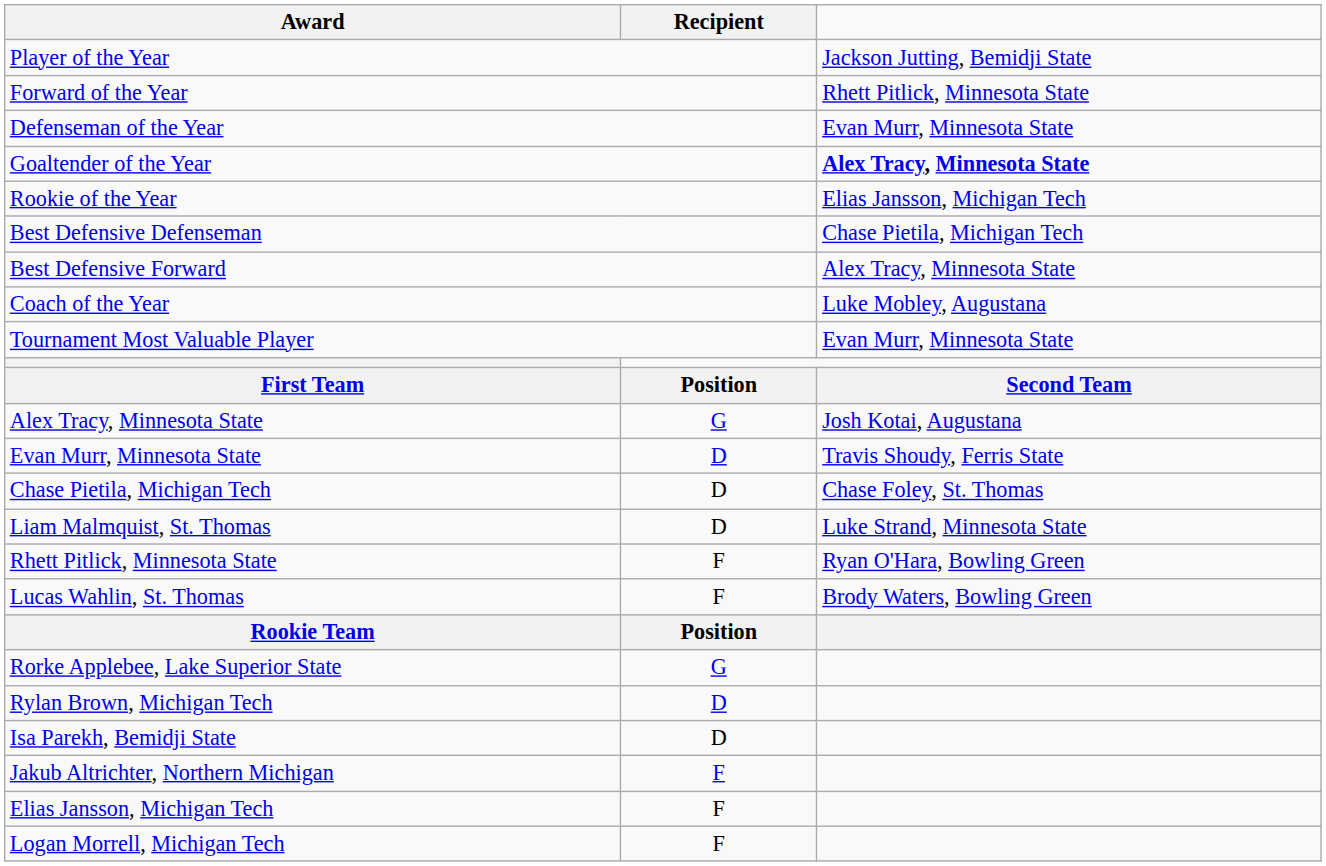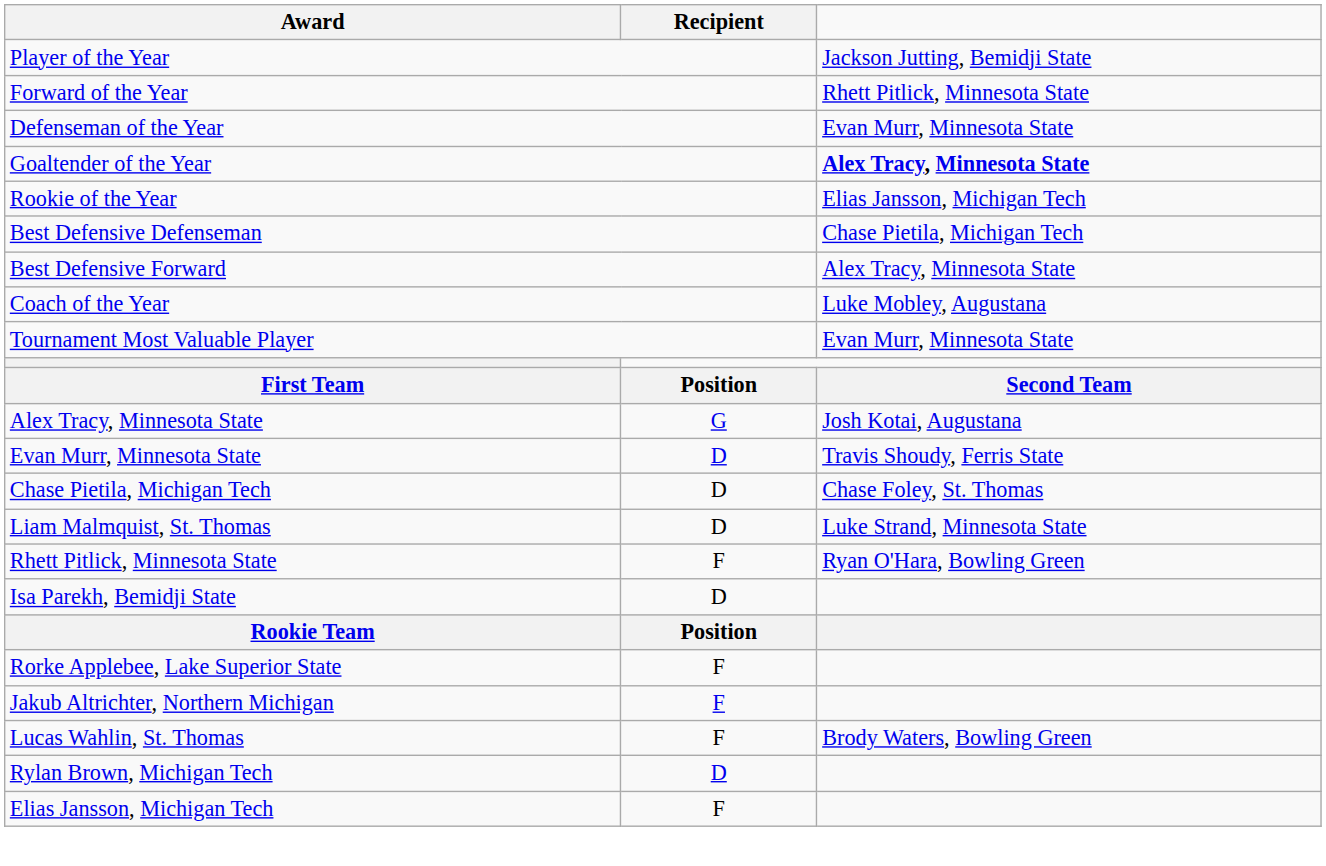rows swapped: (127, 596) <-> (123, 737)
(719, 667) G -> (719, 667) F
rows swapped: (141, 702) <-> (172, 773)
- row: (147, 843)
